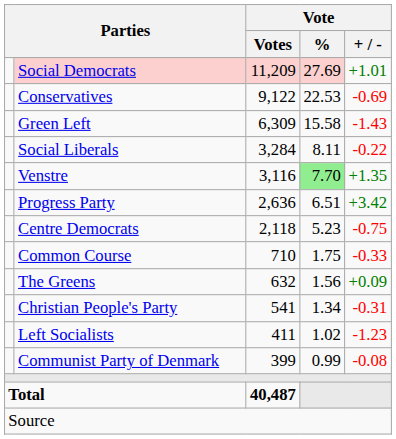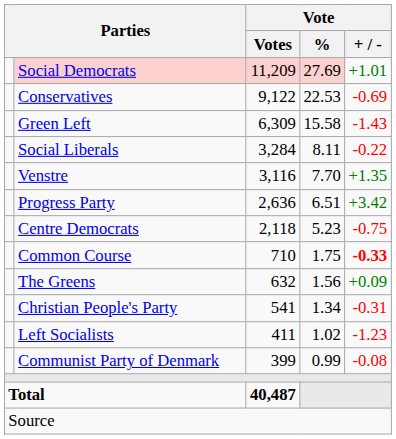(326, 176) lightgreen background -> (326, 176) no background
(370, 255) normal -> (370, 255) bold
